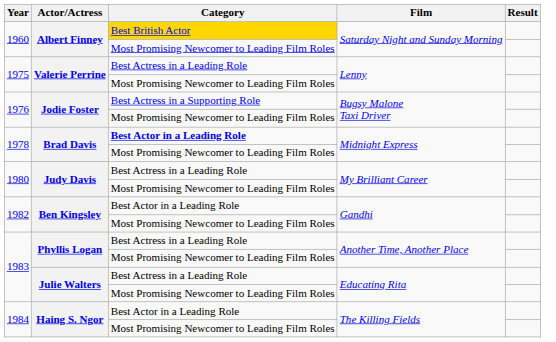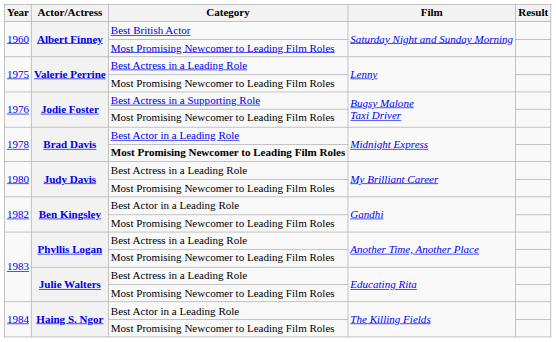(151, 30) gold background -> (151, 30) no background
(178, 135) bold -> (175, 135) normal
(223, 153) normal -> (228, 153) bold
